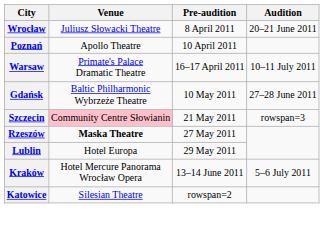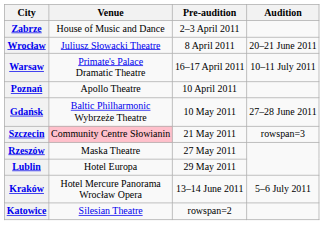+ row: (27, 28)
rows swapped: (27, 45) <-> (27, 67)
(111, 133) bold -> (111, 150) normal
